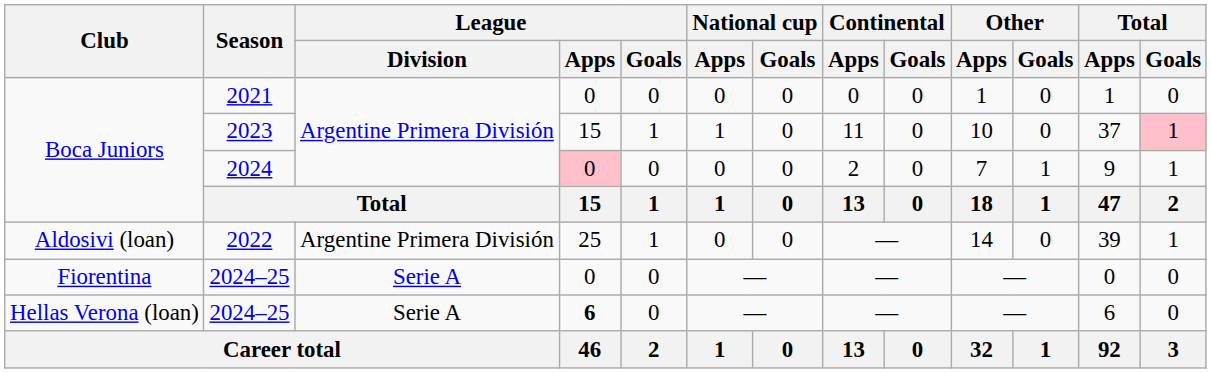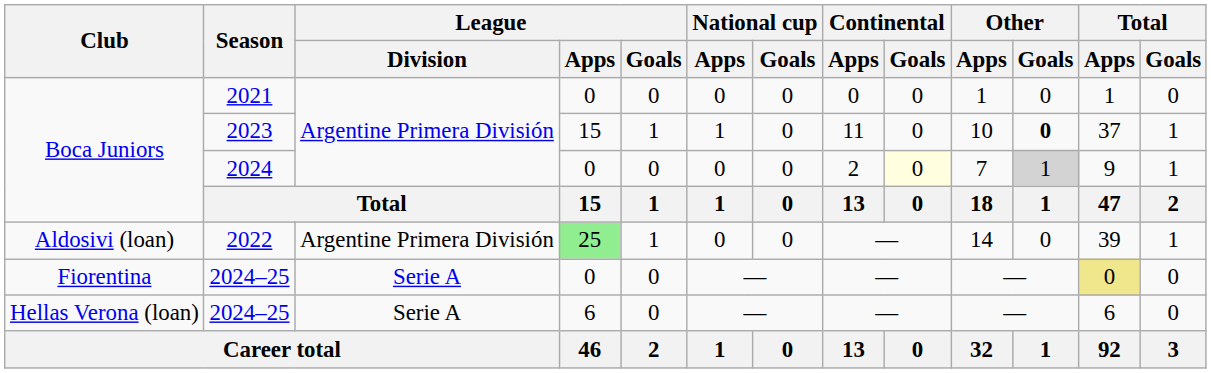(1045, 131) normal -> (1045, 131) bold
(1173, 131) pink background -> (1173, 131) no background
(590, 167) pink background -> (590, 167) no background
(917, 167) no background -> (917, 167) lightyellow background
(1045, 167) no background -> (1045, 167) lightgrey background
(590, 240) no background -> (590, 240) lightgreen background
(1109, 276) no background -> (1109, 276) khaki background
(590, 312) bold -> (590, 312) normal
